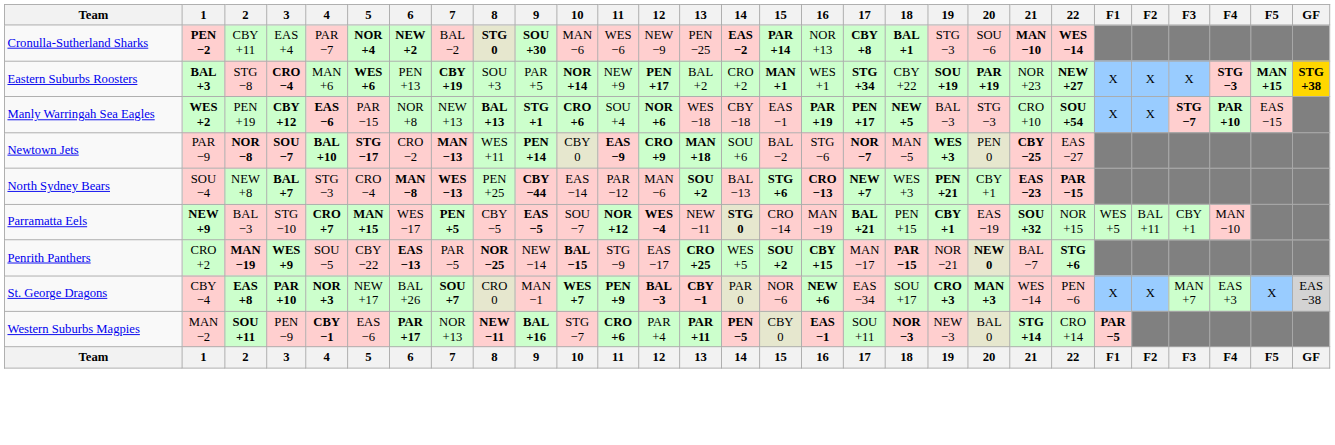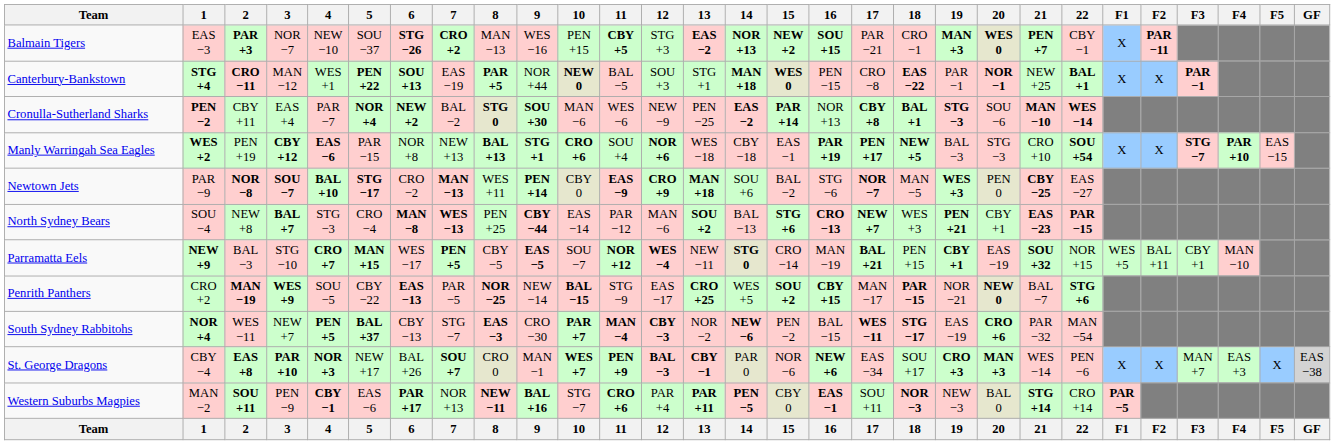+ row: (46, 42)
+ row: (66, 78)
(948, 42) normal -> (957, 114) bold
- row: (72, 78)
+ row: (70, 328)
